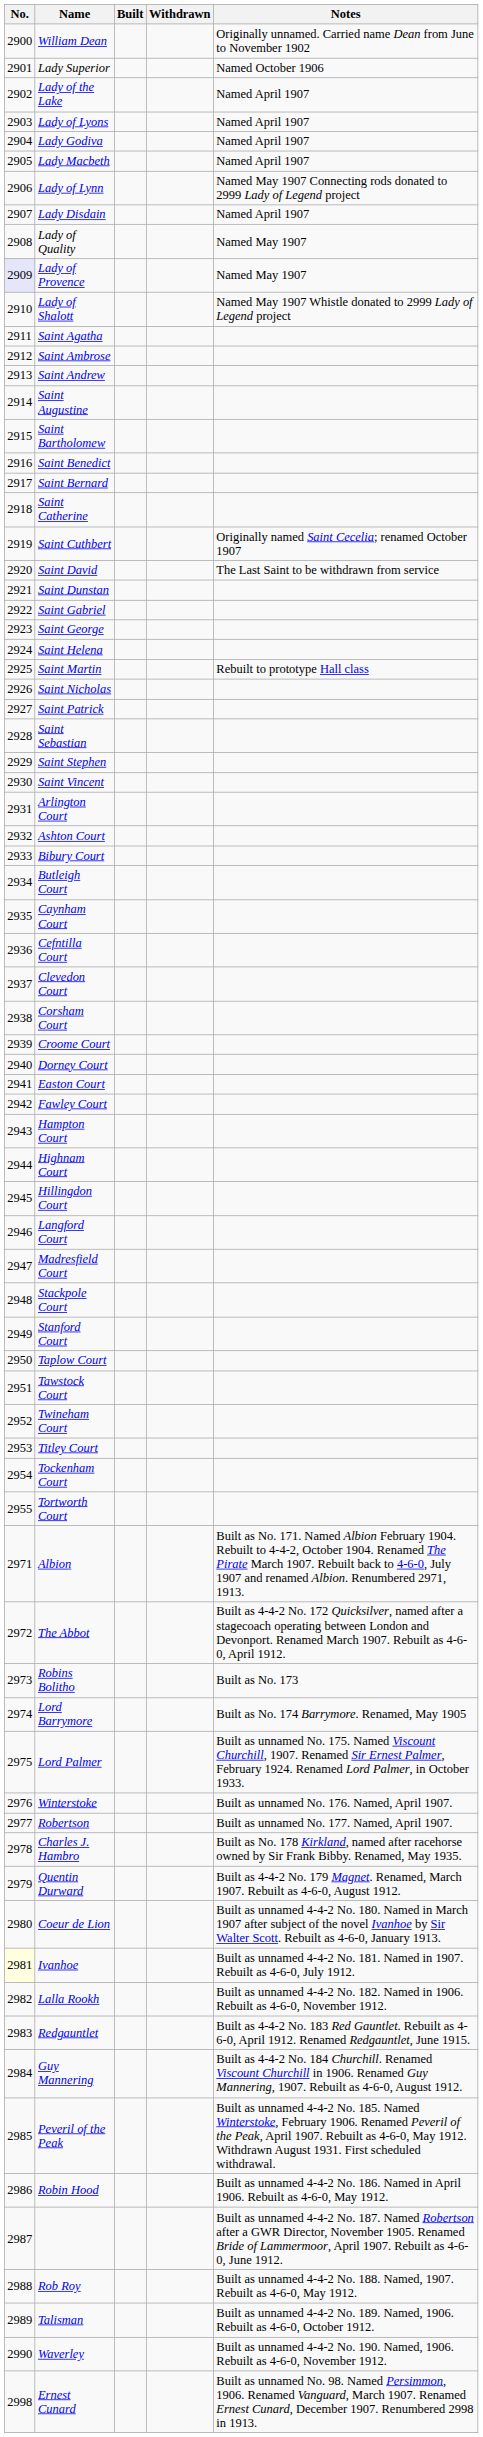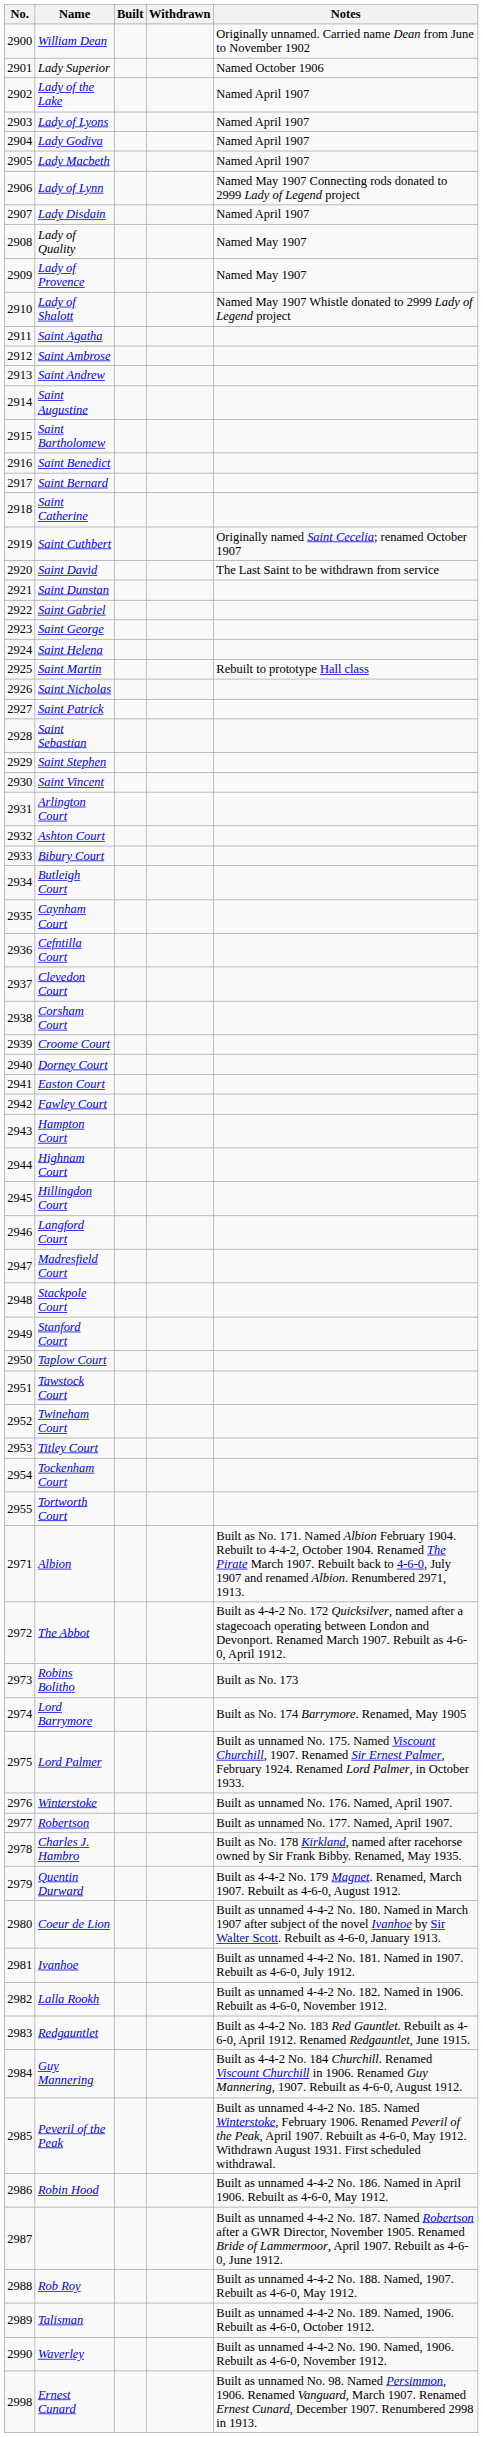(20, 275) lavender background -> (20, 275) no background
(20, 1965) lightyellow background -> (20, 1965) no background
